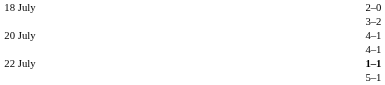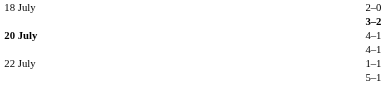(373, 21) normal -> (373, 21) bold
(20, 35) normal -> (21, 35) bold
(373, 63) bold -> (373, 63) normal
